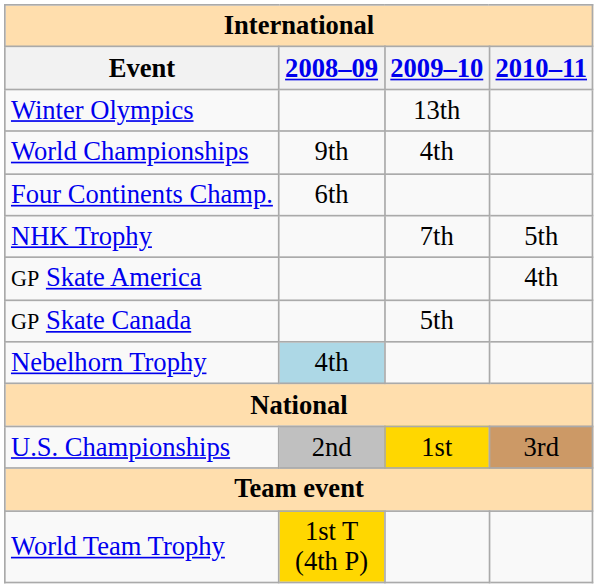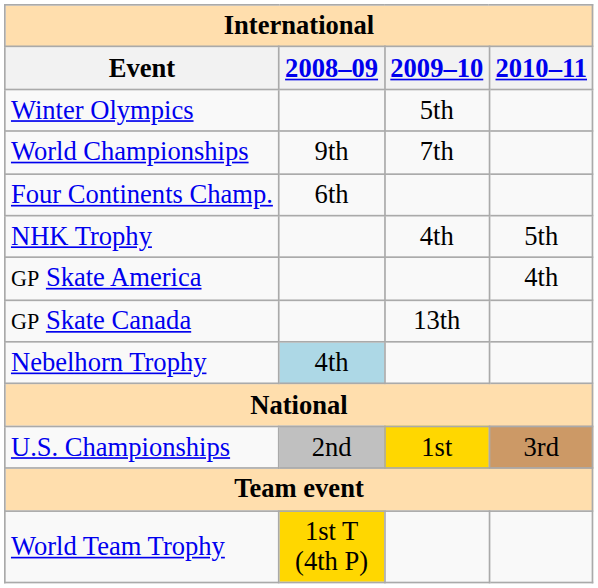(437, 109) 13th -> (437, 109) 5th
(437, 151) 4th -> (437, 151) 7th
(437, 236) 7th -> (437, 236) 4th
(437, 320) 5th -> (437, 320) 13th
